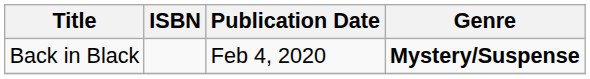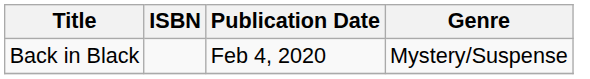(485, 55) bold -> (479, 55) normal
